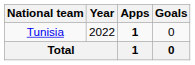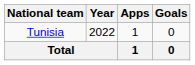(135, 32) bold -> (135, 32) normal
